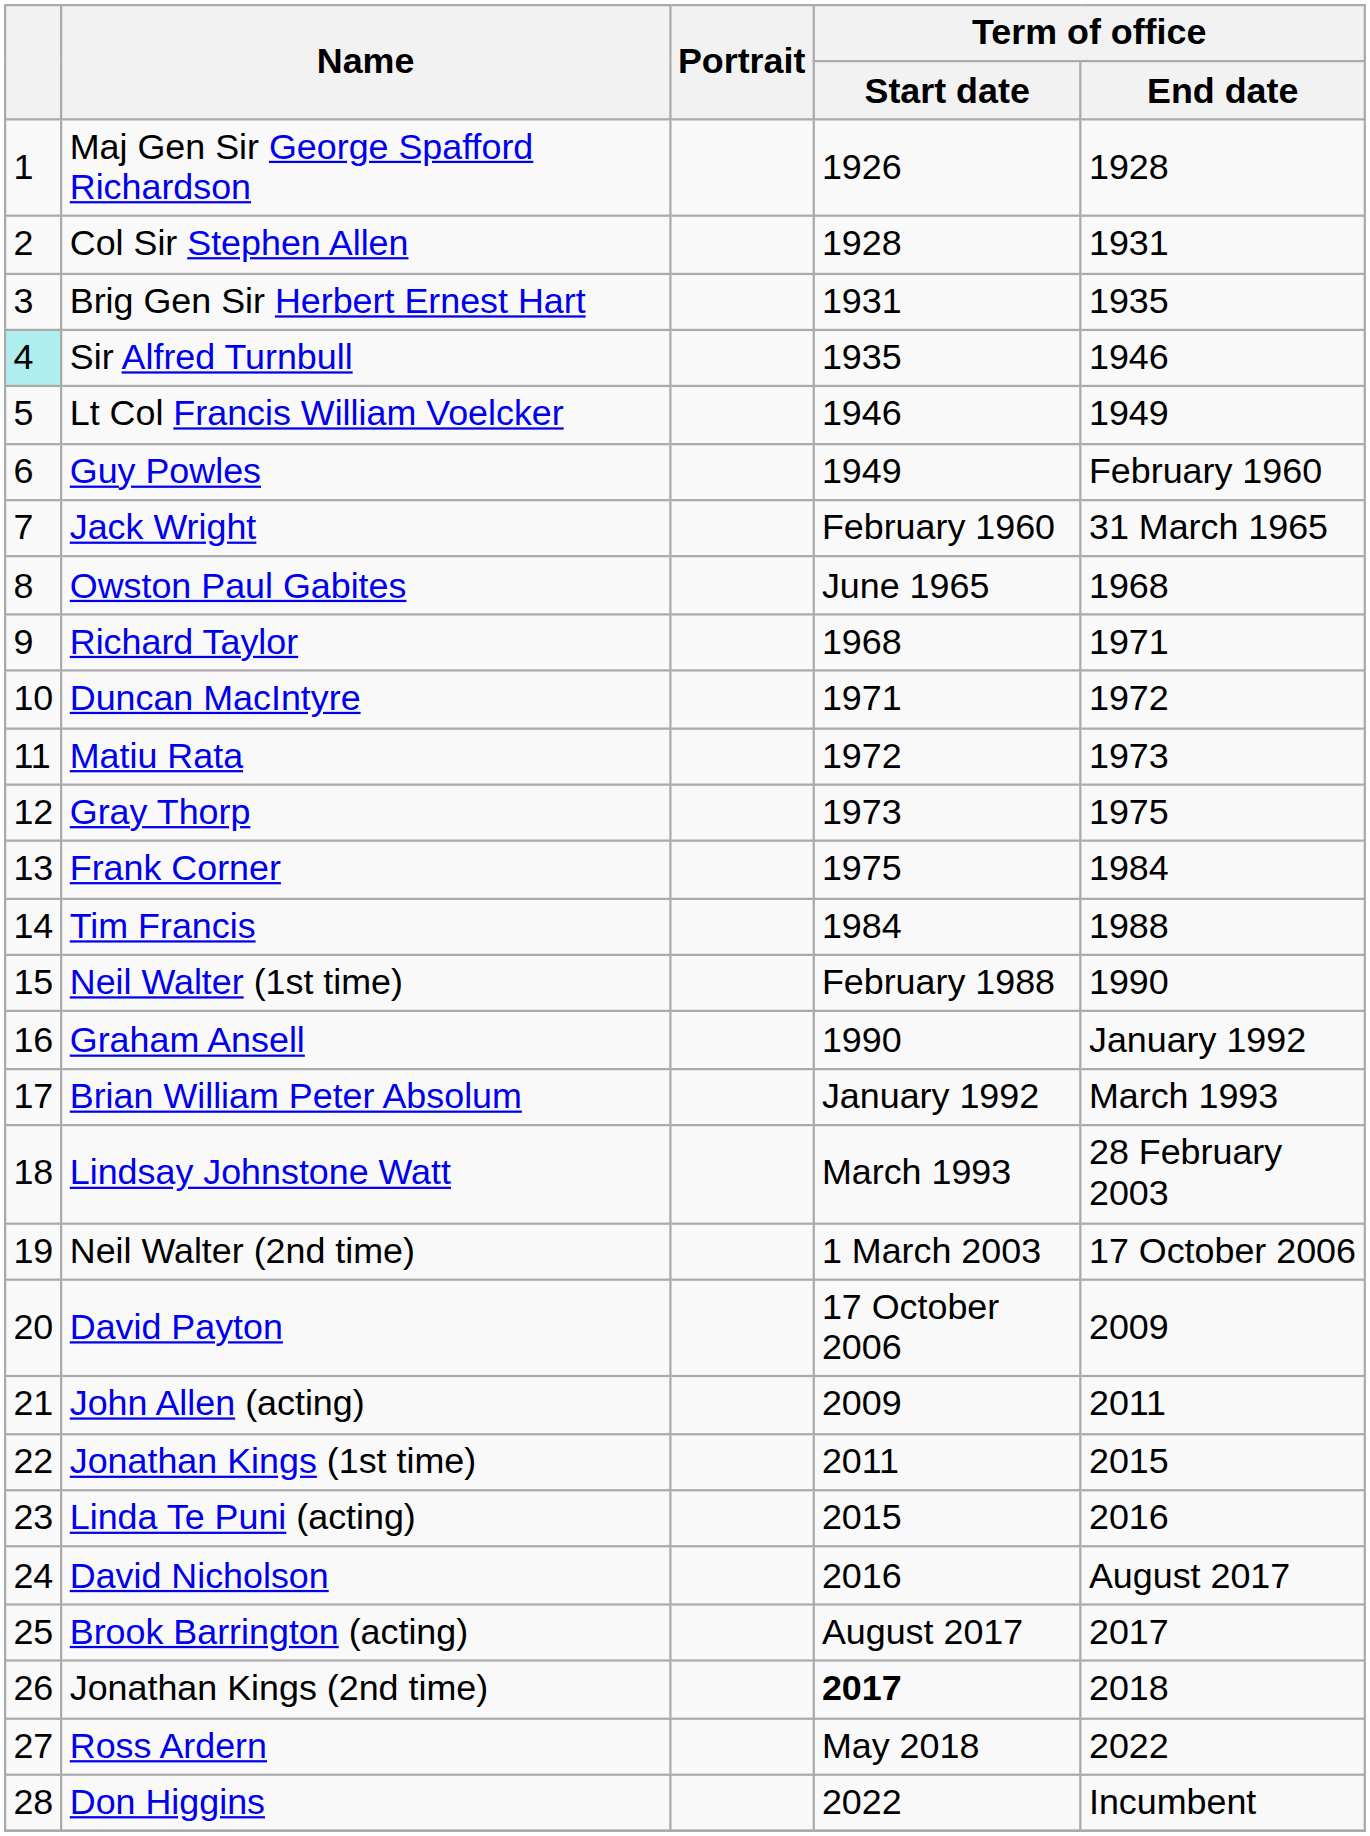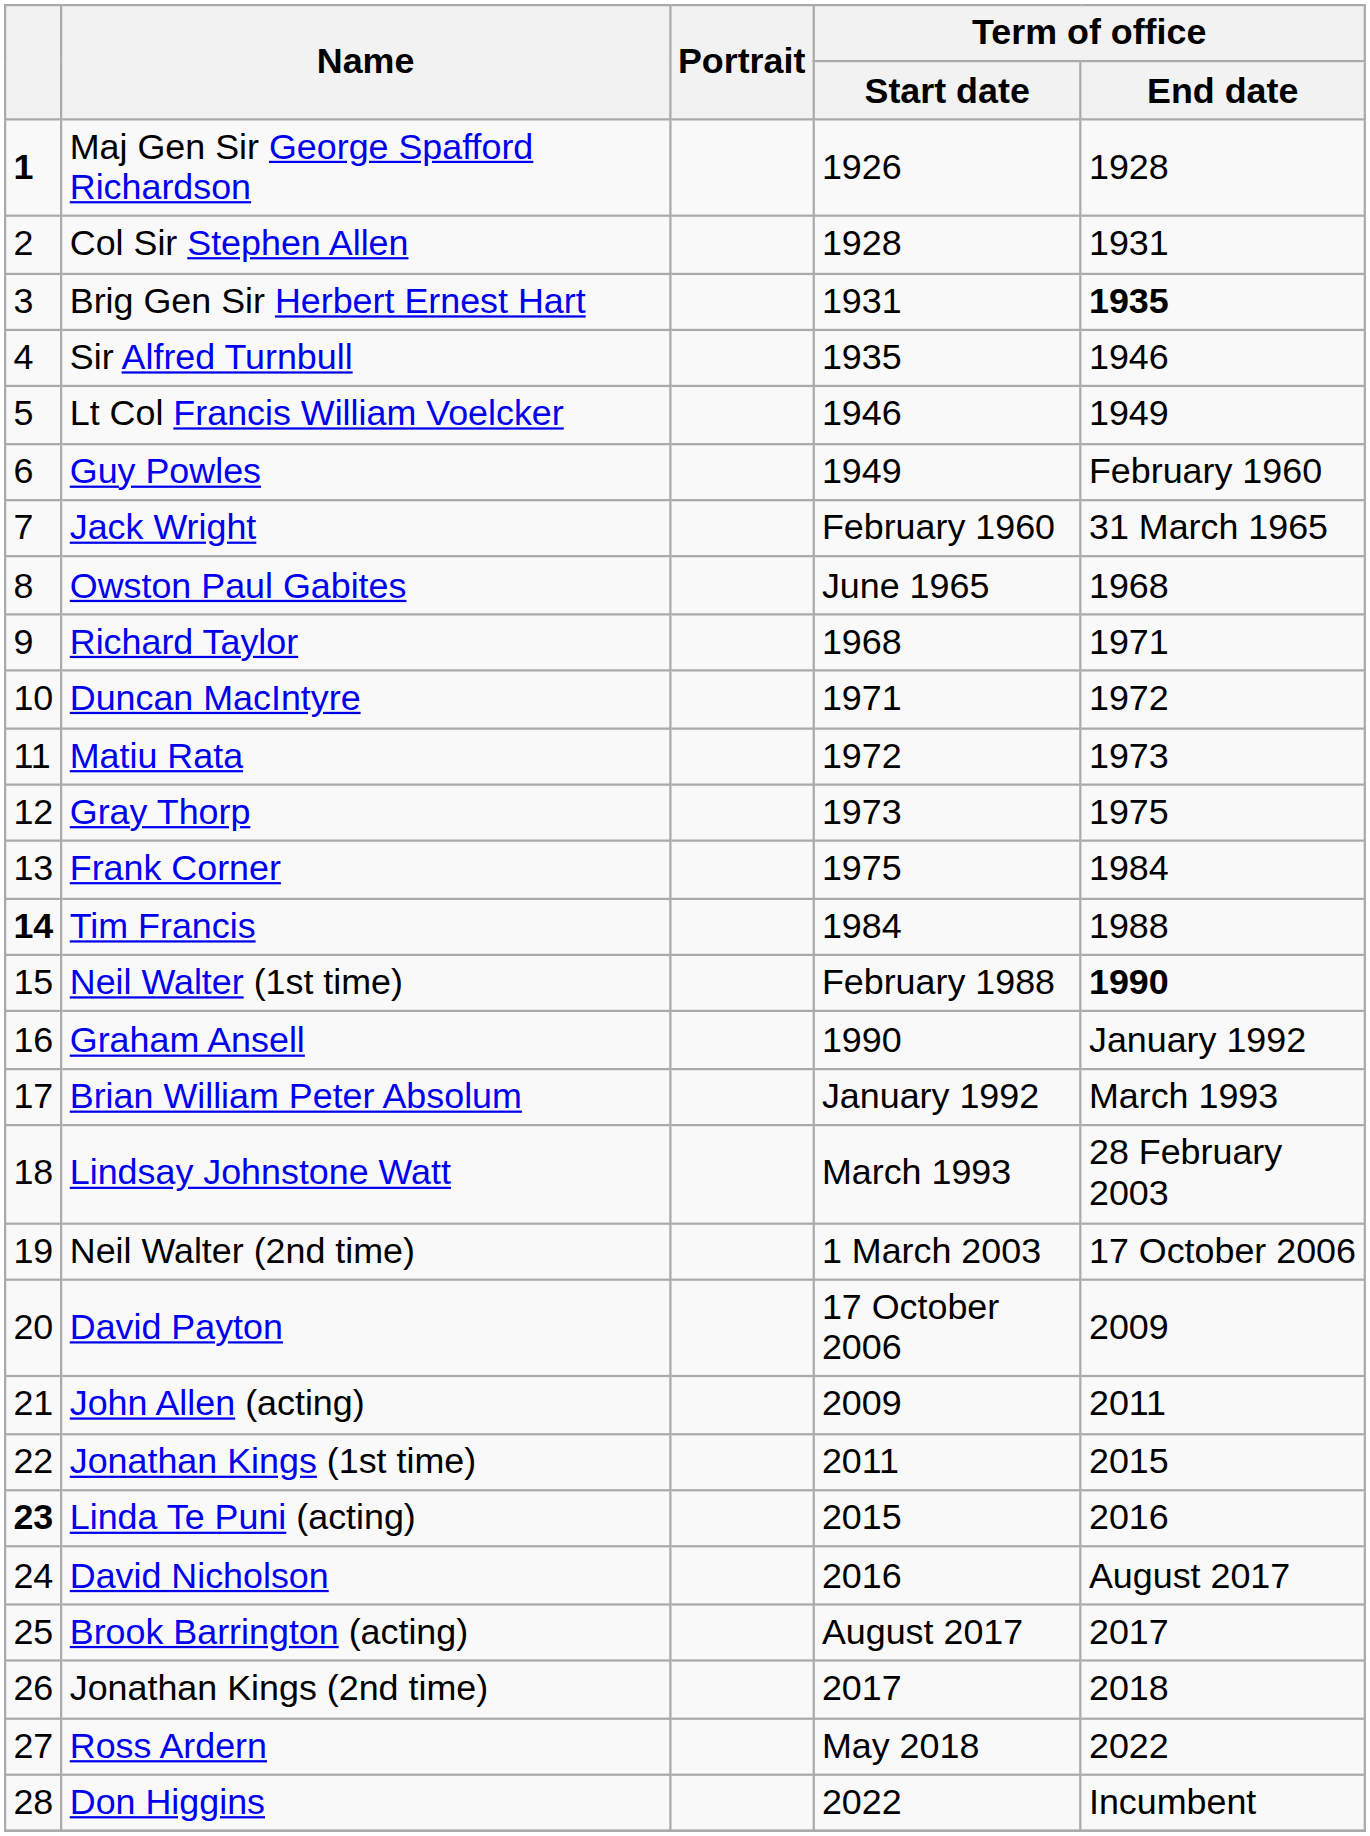(23, 166) normal -> (23, 166) bold
(1129, 300) normal -> (1129, 300) bold
(23, 357) paleturquoise background -> (23, 357) no background
(33, 925) normal -> (33, 925) bold
(1129, 982) normal -> (1129, 982) bold
(33, 1518) normal -> (33, 1518) bold
(862, 1688) bold -> (862, 1688) normal
